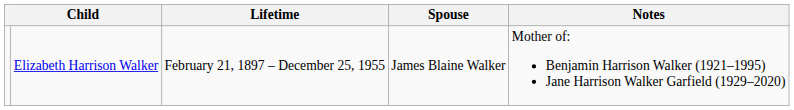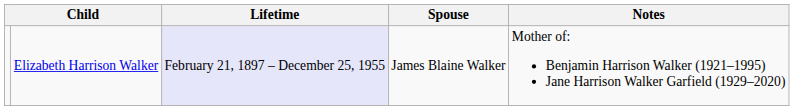(275, 65) no background -> (275, 65) lavender background
